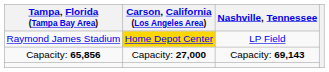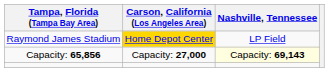(267, 54) no background -> (267, 54) lightyellow background
